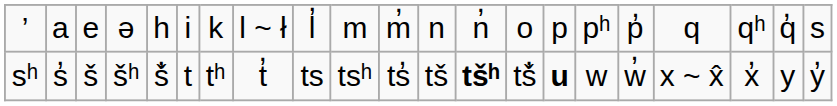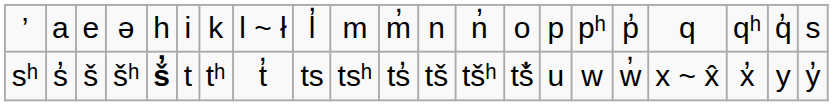(162, 75) normal -> (162, 75) bold
(481, 75) bold -> (479, 75) normal
(560, 75) bold -> (556, 75) normal
